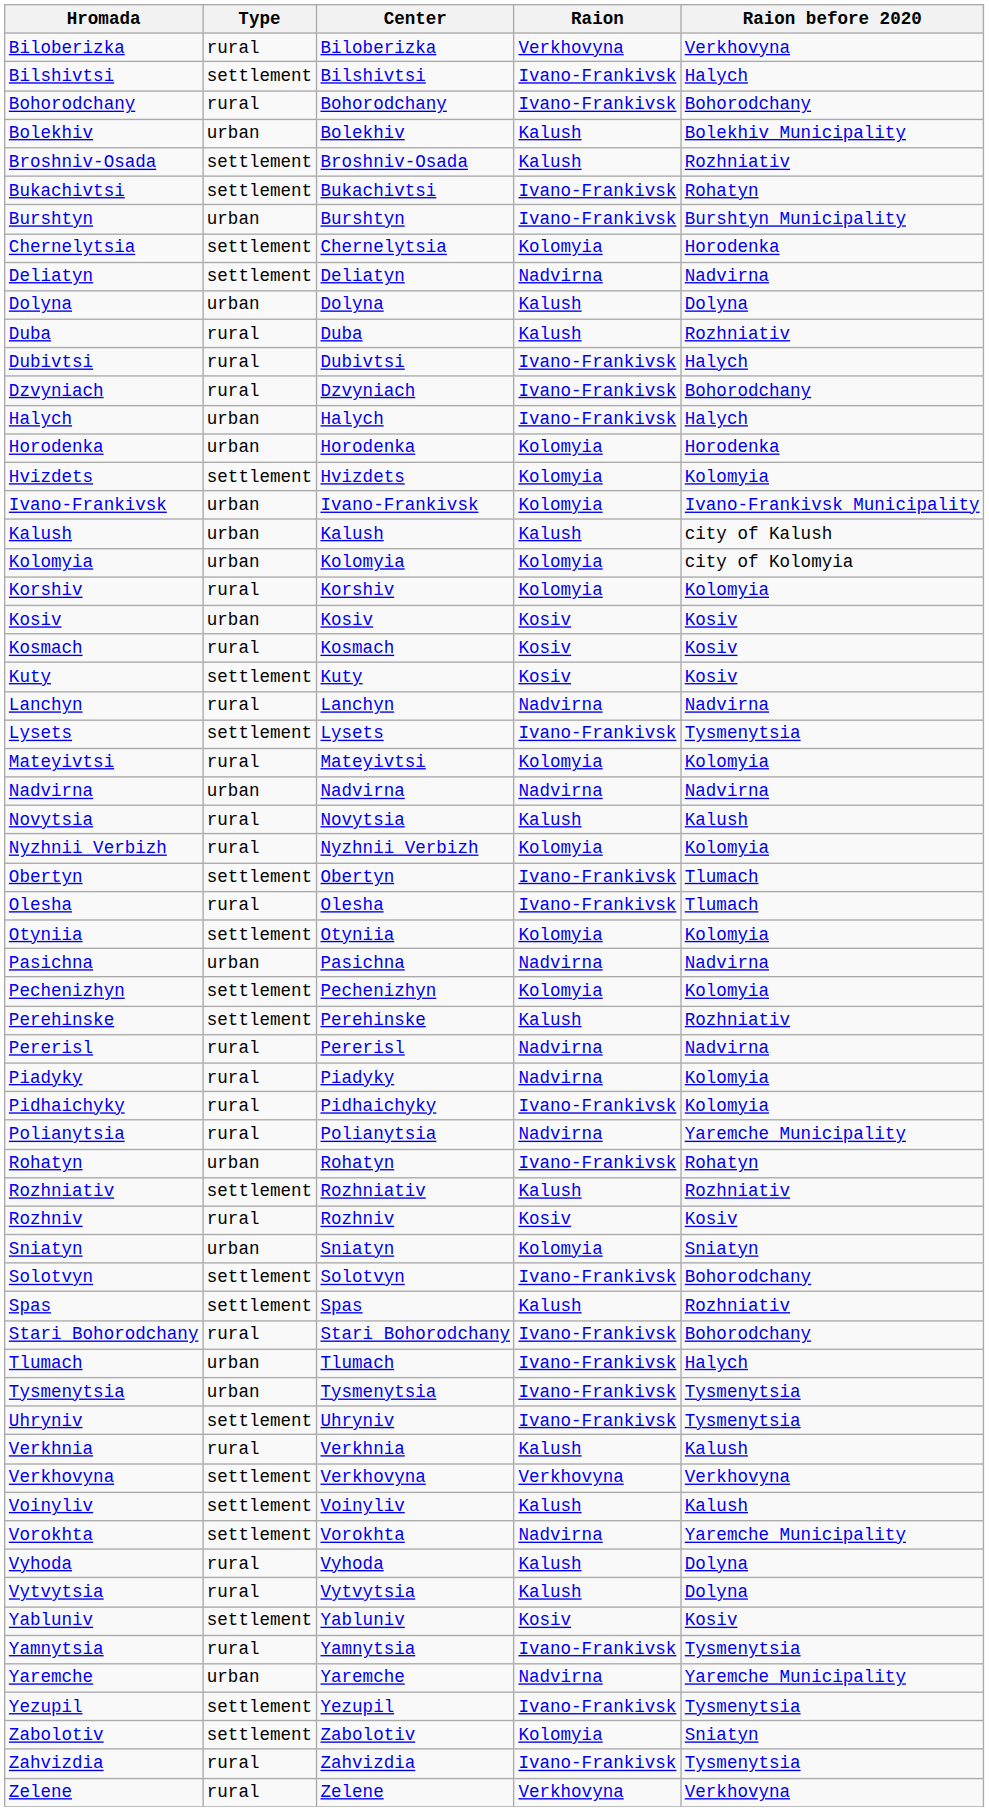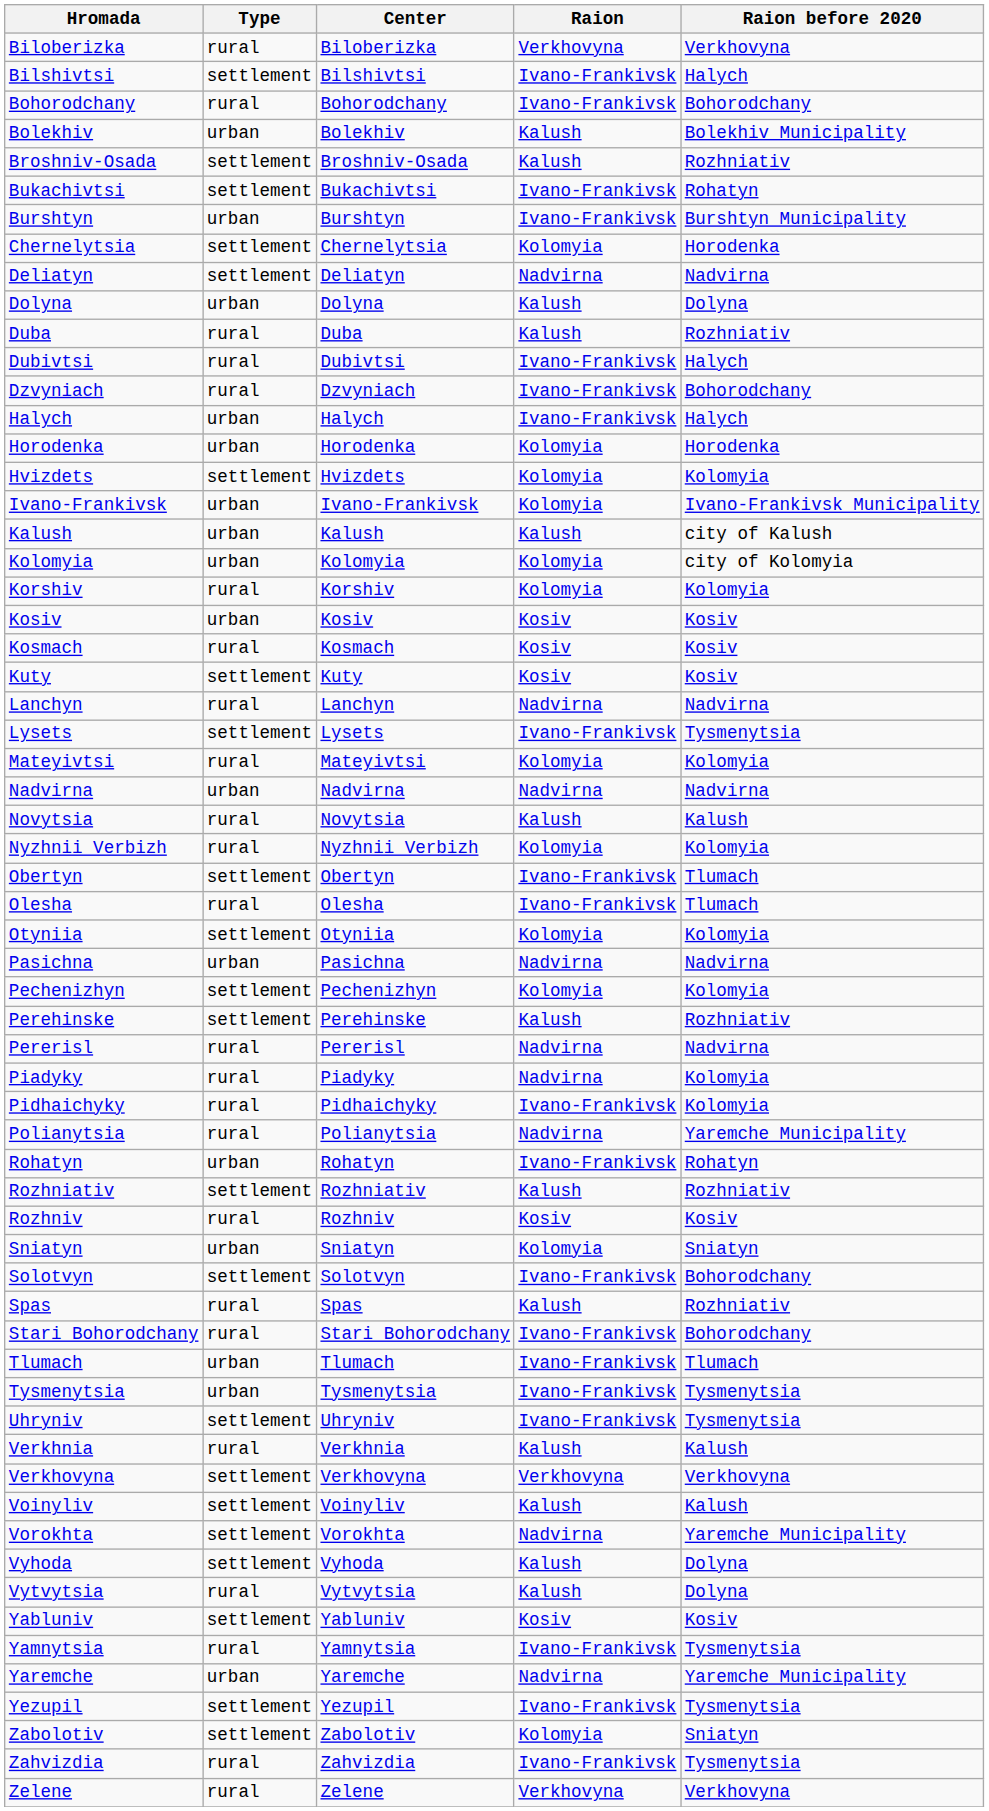(259, 1306) settlement -> (233, 1306) rural
(716, 1363) Halych -> (722, 1363) Tlumach
(233, 1564) rural -> (259, 1564) settlement
